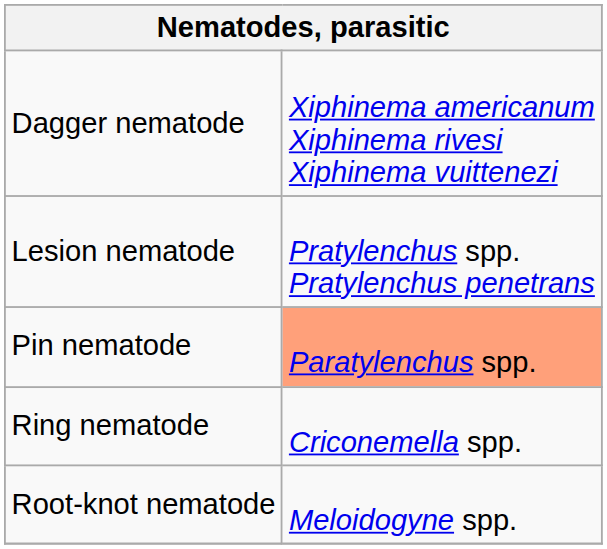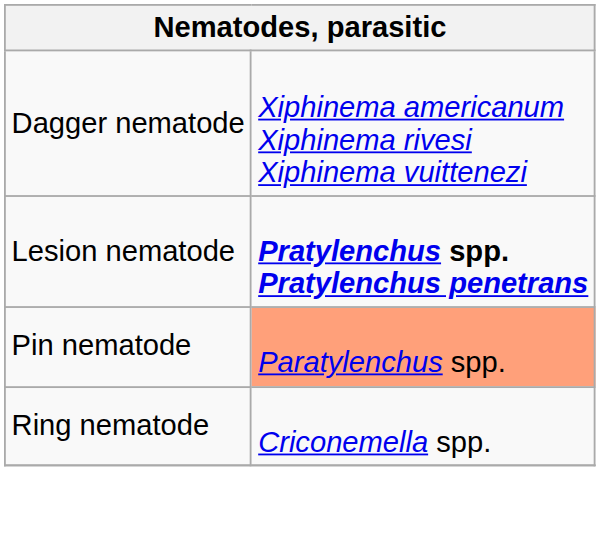(442, 267) normal -> (423, 267) bold
- row: (144, 504)
